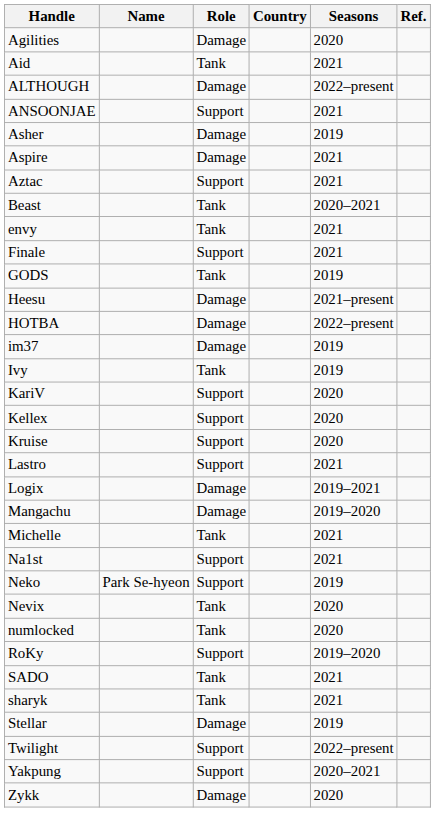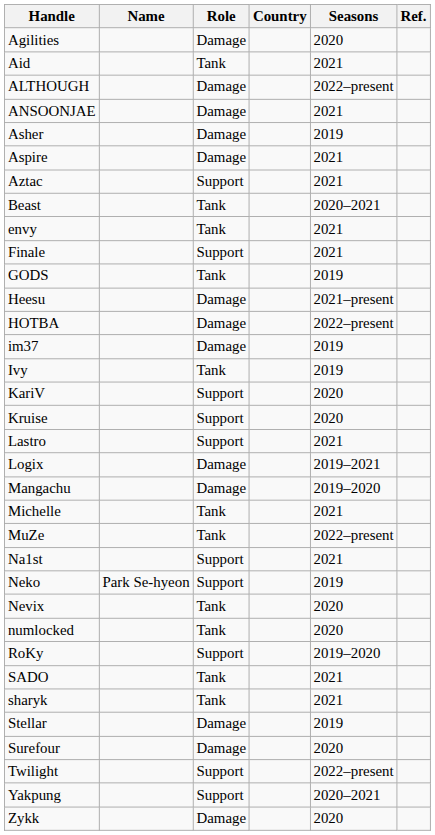(220, 110) Support -> (221, 110) Damage
- row: (28, 417)
+ row: (26, 535)
+ row: (34, 747)
